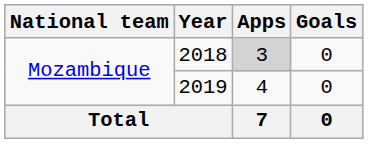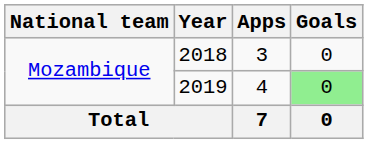(262, 55) lightgrey background -> (262, 55) no background
(327, 88) no background -> (327, 88) lightgreen background
